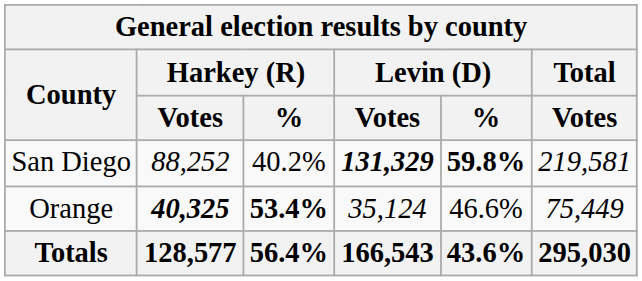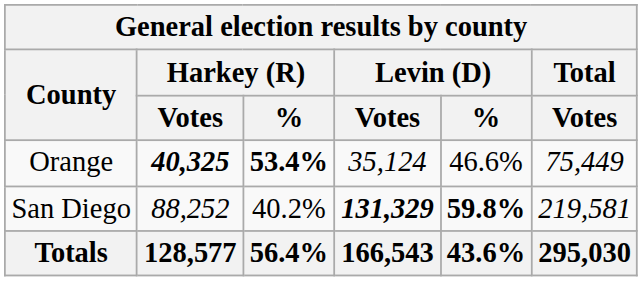rows swapped: (71, 207) <-> (71, 162)
